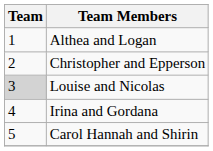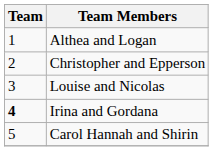(12, 87) lightgrey background -> (12, 87) no background
(12, 110) normal -> (12, 110) bold
